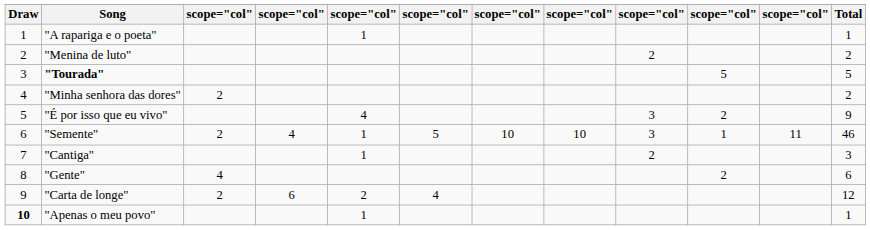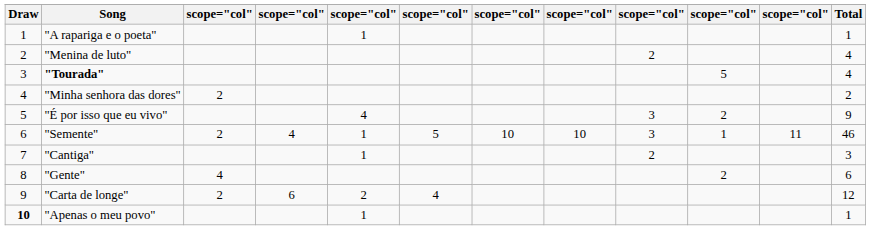(848, 54) 2 -> (848, 54) 4
(848, 74) 5 -> (848, 74) 4
